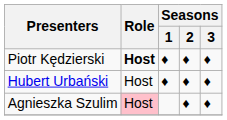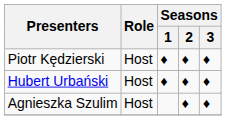(139, 59) bold -> (138, 59) normal
(138, 103) pink background -> (138, 103) no background
